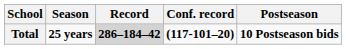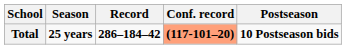(129, 34) lightgrey background -> (129, 34) no background
(200, 34) no background -> (200, 34) lightsalmon background
